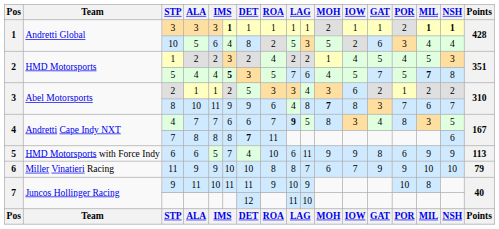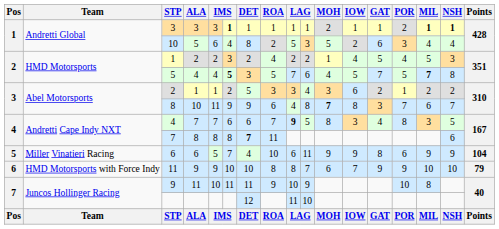(93, 153) HMD Motorsports with Force Indy -> (70, 153) Miller Vinatieri Racing
(479, 153) 113 -> (479, 153) 104
(70, 169) Miller Vinatieri Racing -> (93, 169) HMD Motorsports with Force Indy
